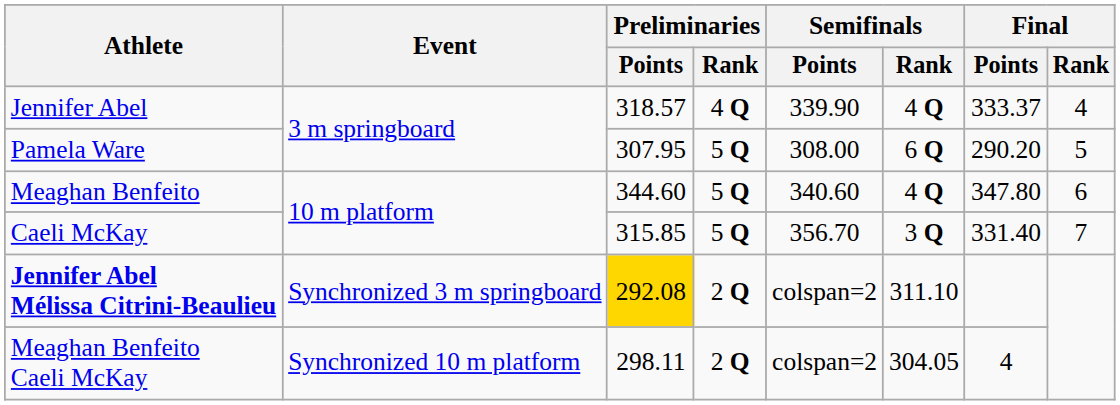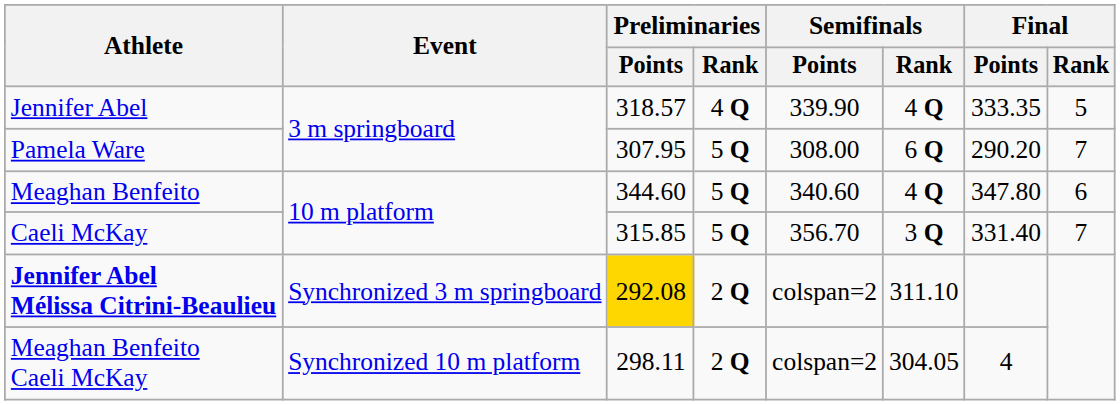(1006, 107) 333.37 -> (1006, 107) 333.35
(1081, 107) 4 -> (1081, 107) 5
(1081, 149) 5 -> (1081, 149) 7
